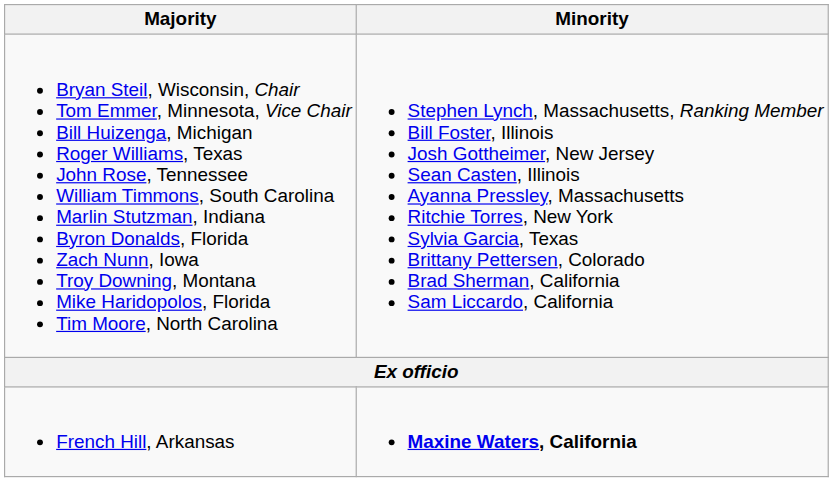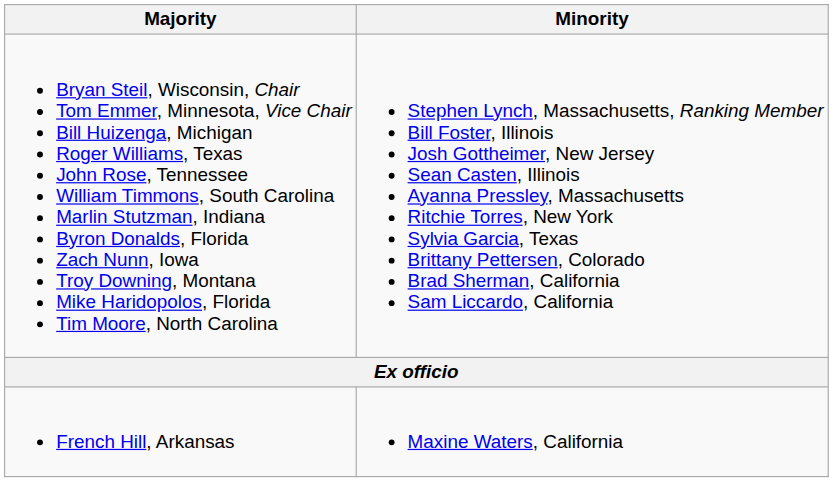(592, 442) bold -> (592, 442) normal
